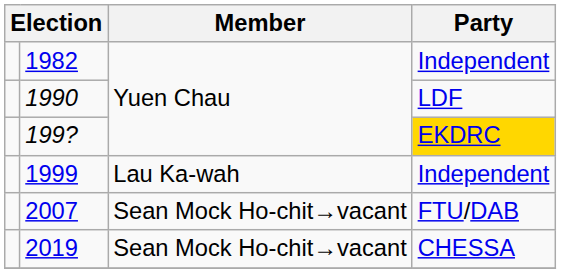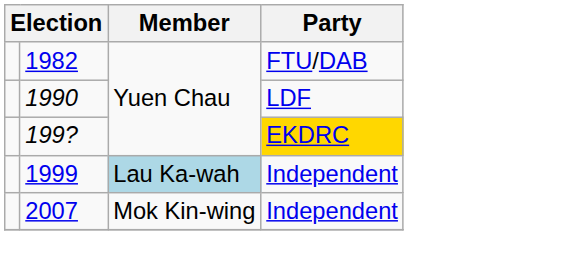(483, 60) Independent -> (317, 60) FTU/DAB
(176, 173) no background -> (176, 173) lightblue background
(260, 211) Sean Mock Ho-chit→vacant -> (184, 211) Mok Kin-wing
(468, 211) FTU/DAB -> (332, 211) Independent
- row: (52, 248)
